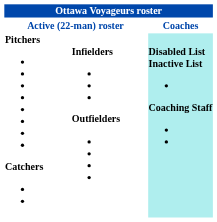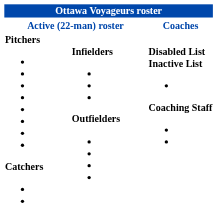(180, 97) paleturquoise background -> (180, 97) no background
